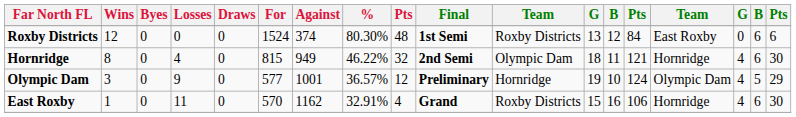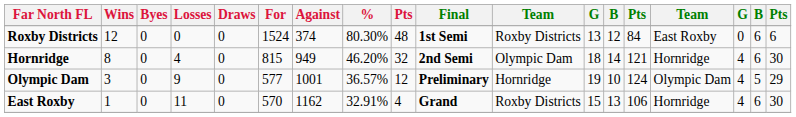(367, 58) 46.22% -> (367, 58) 46.20%
(614, 58) 11 -> (614, 58) 14
(614, 101) 16 -> (614, 101) 13
